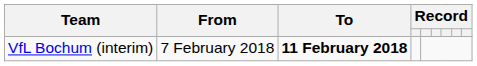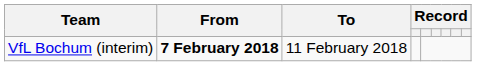(217, 48) normal -> (219, 48) bold
(344, 48) bold -> (346, 48) normal
